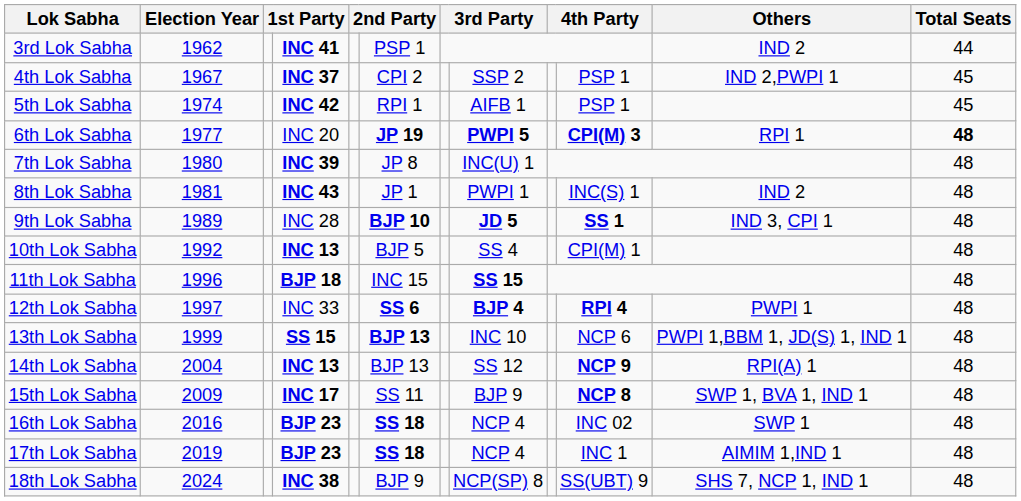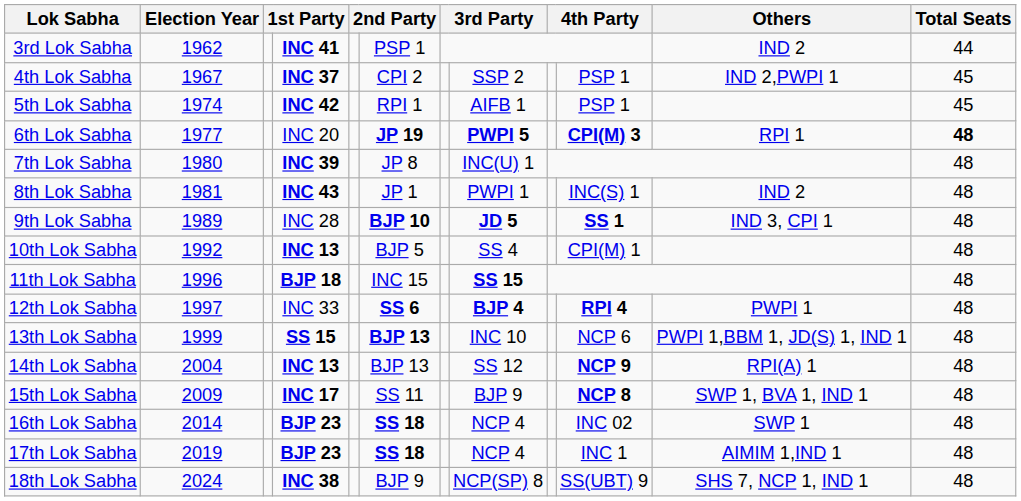(202, 423) 2016 -> (202, 423) 2014
